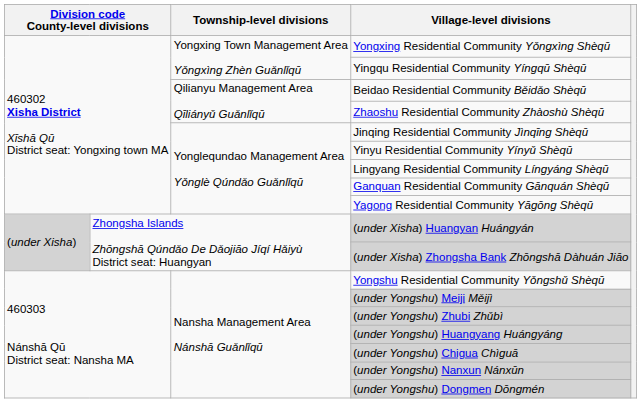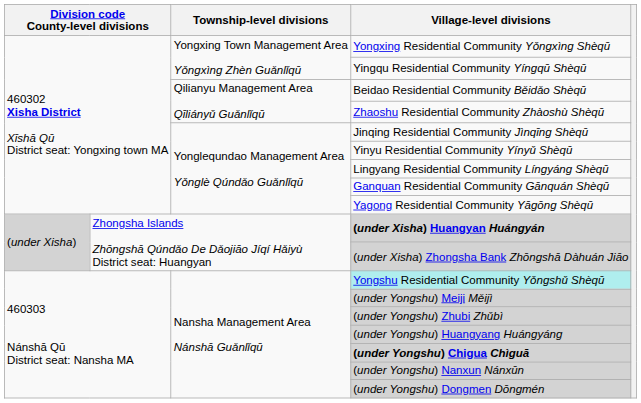(444, 229) normal -> (449, 229) bold
(479, 280) no background -> (479, 280) paleturquoise background
(436, 353) normal -> (441, 353) bold
